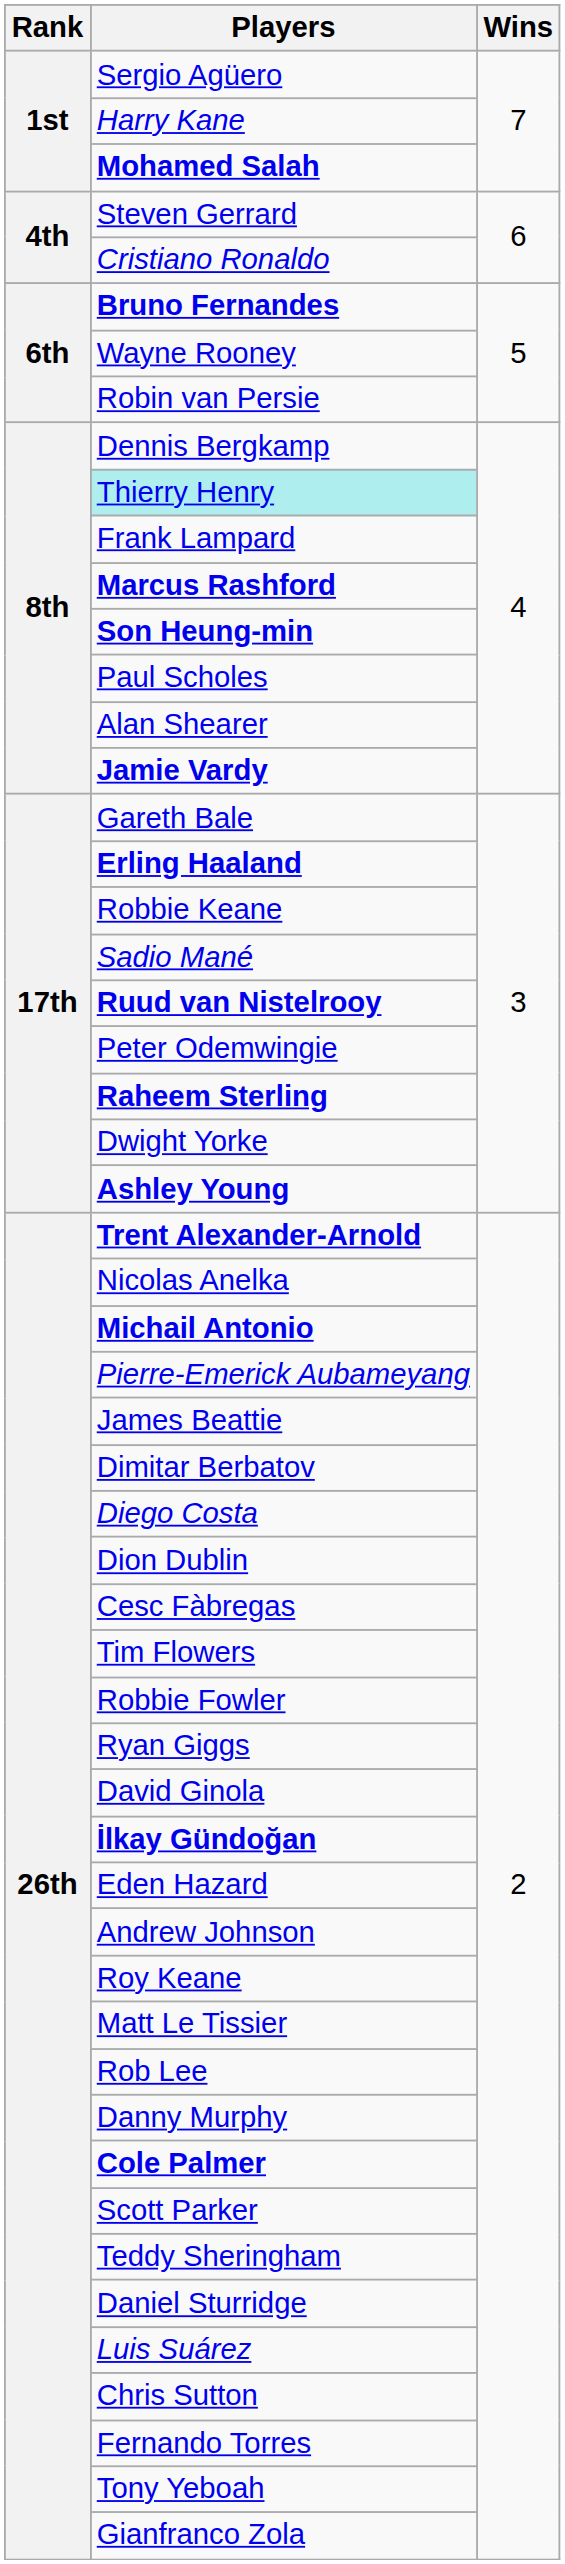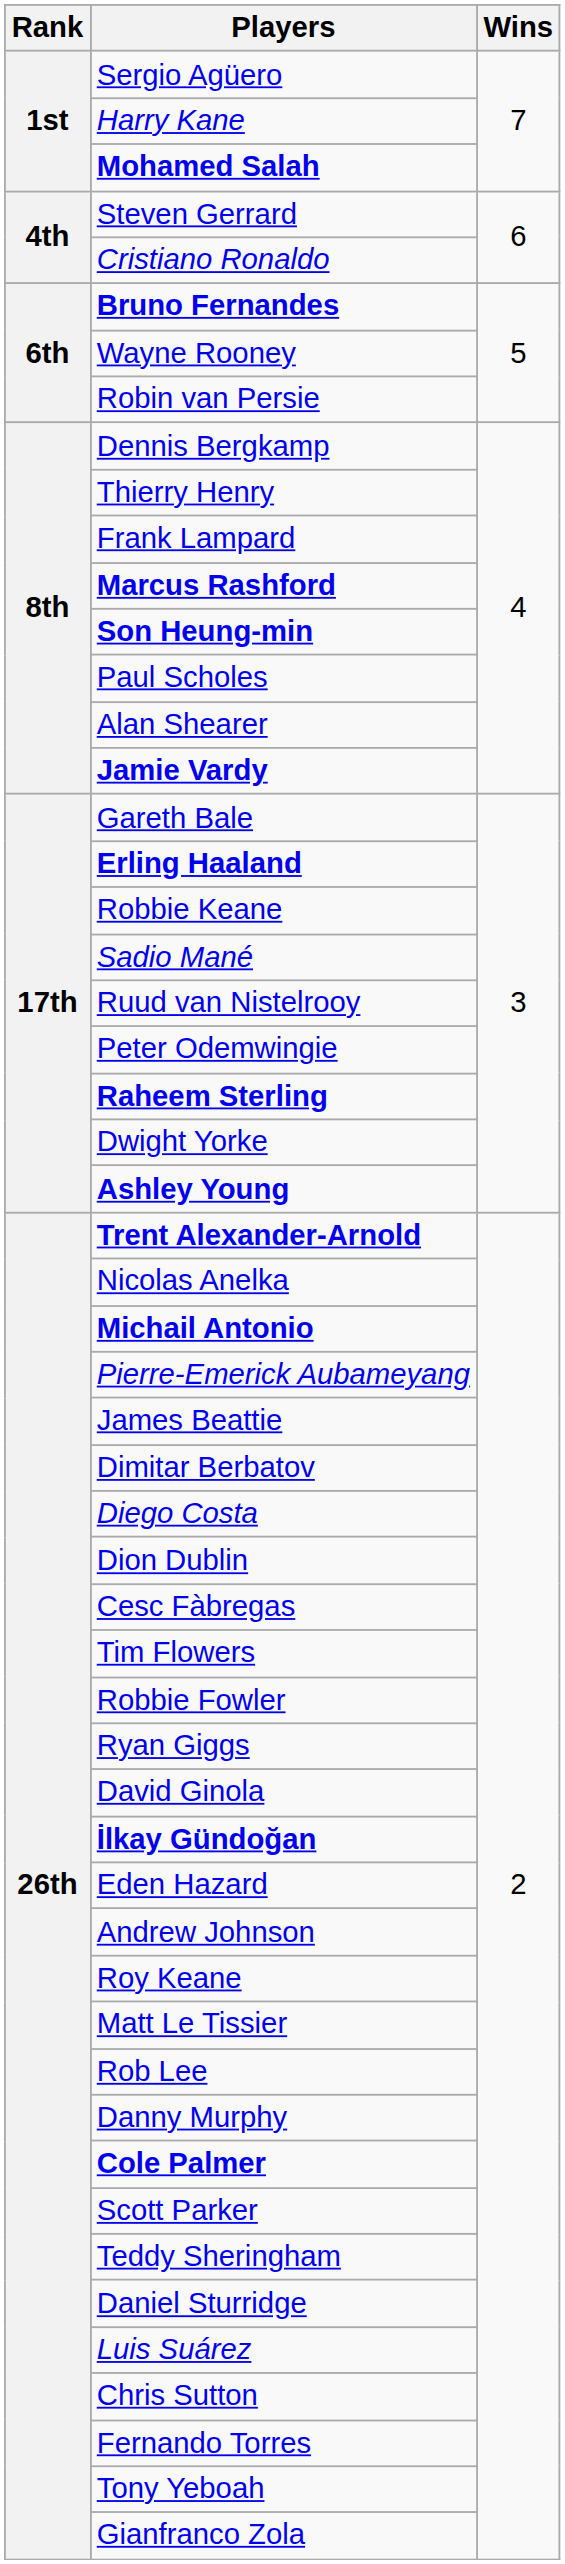(185, 492) paleturquoise background -> (185, 492) no background
(239, 1002) bold -> (229, 1002) normal
